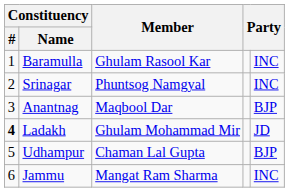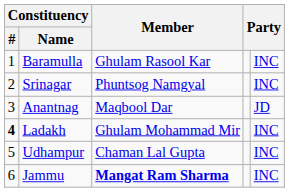(265, 107) BJP -> (262, 107) JD
(262, 130) JD -> (266, 130) INC
(265, 152) BJP -> (266, 152) INC
(156, 175) normal -> (162, 175) bold
